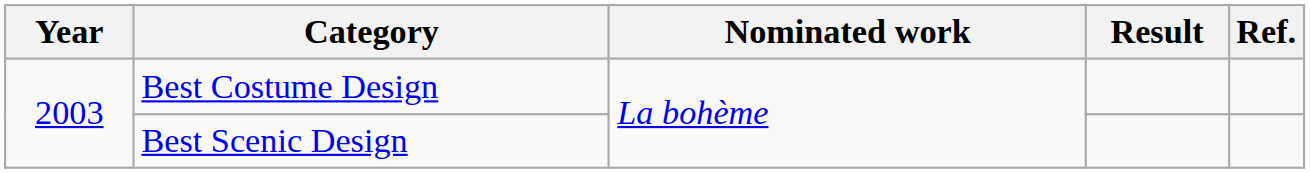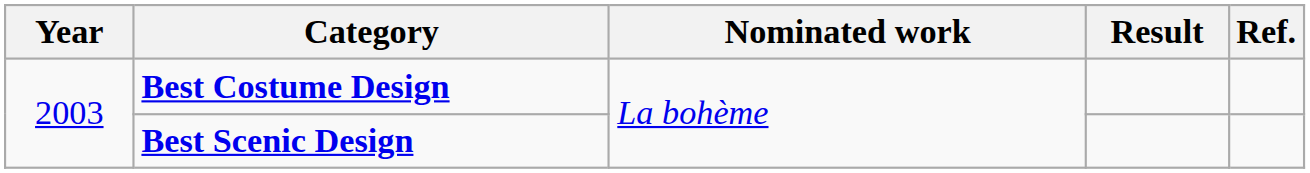(290, 85) normal -> (296, 85) bold
(275, 140) normal -> (277, 140) bold
